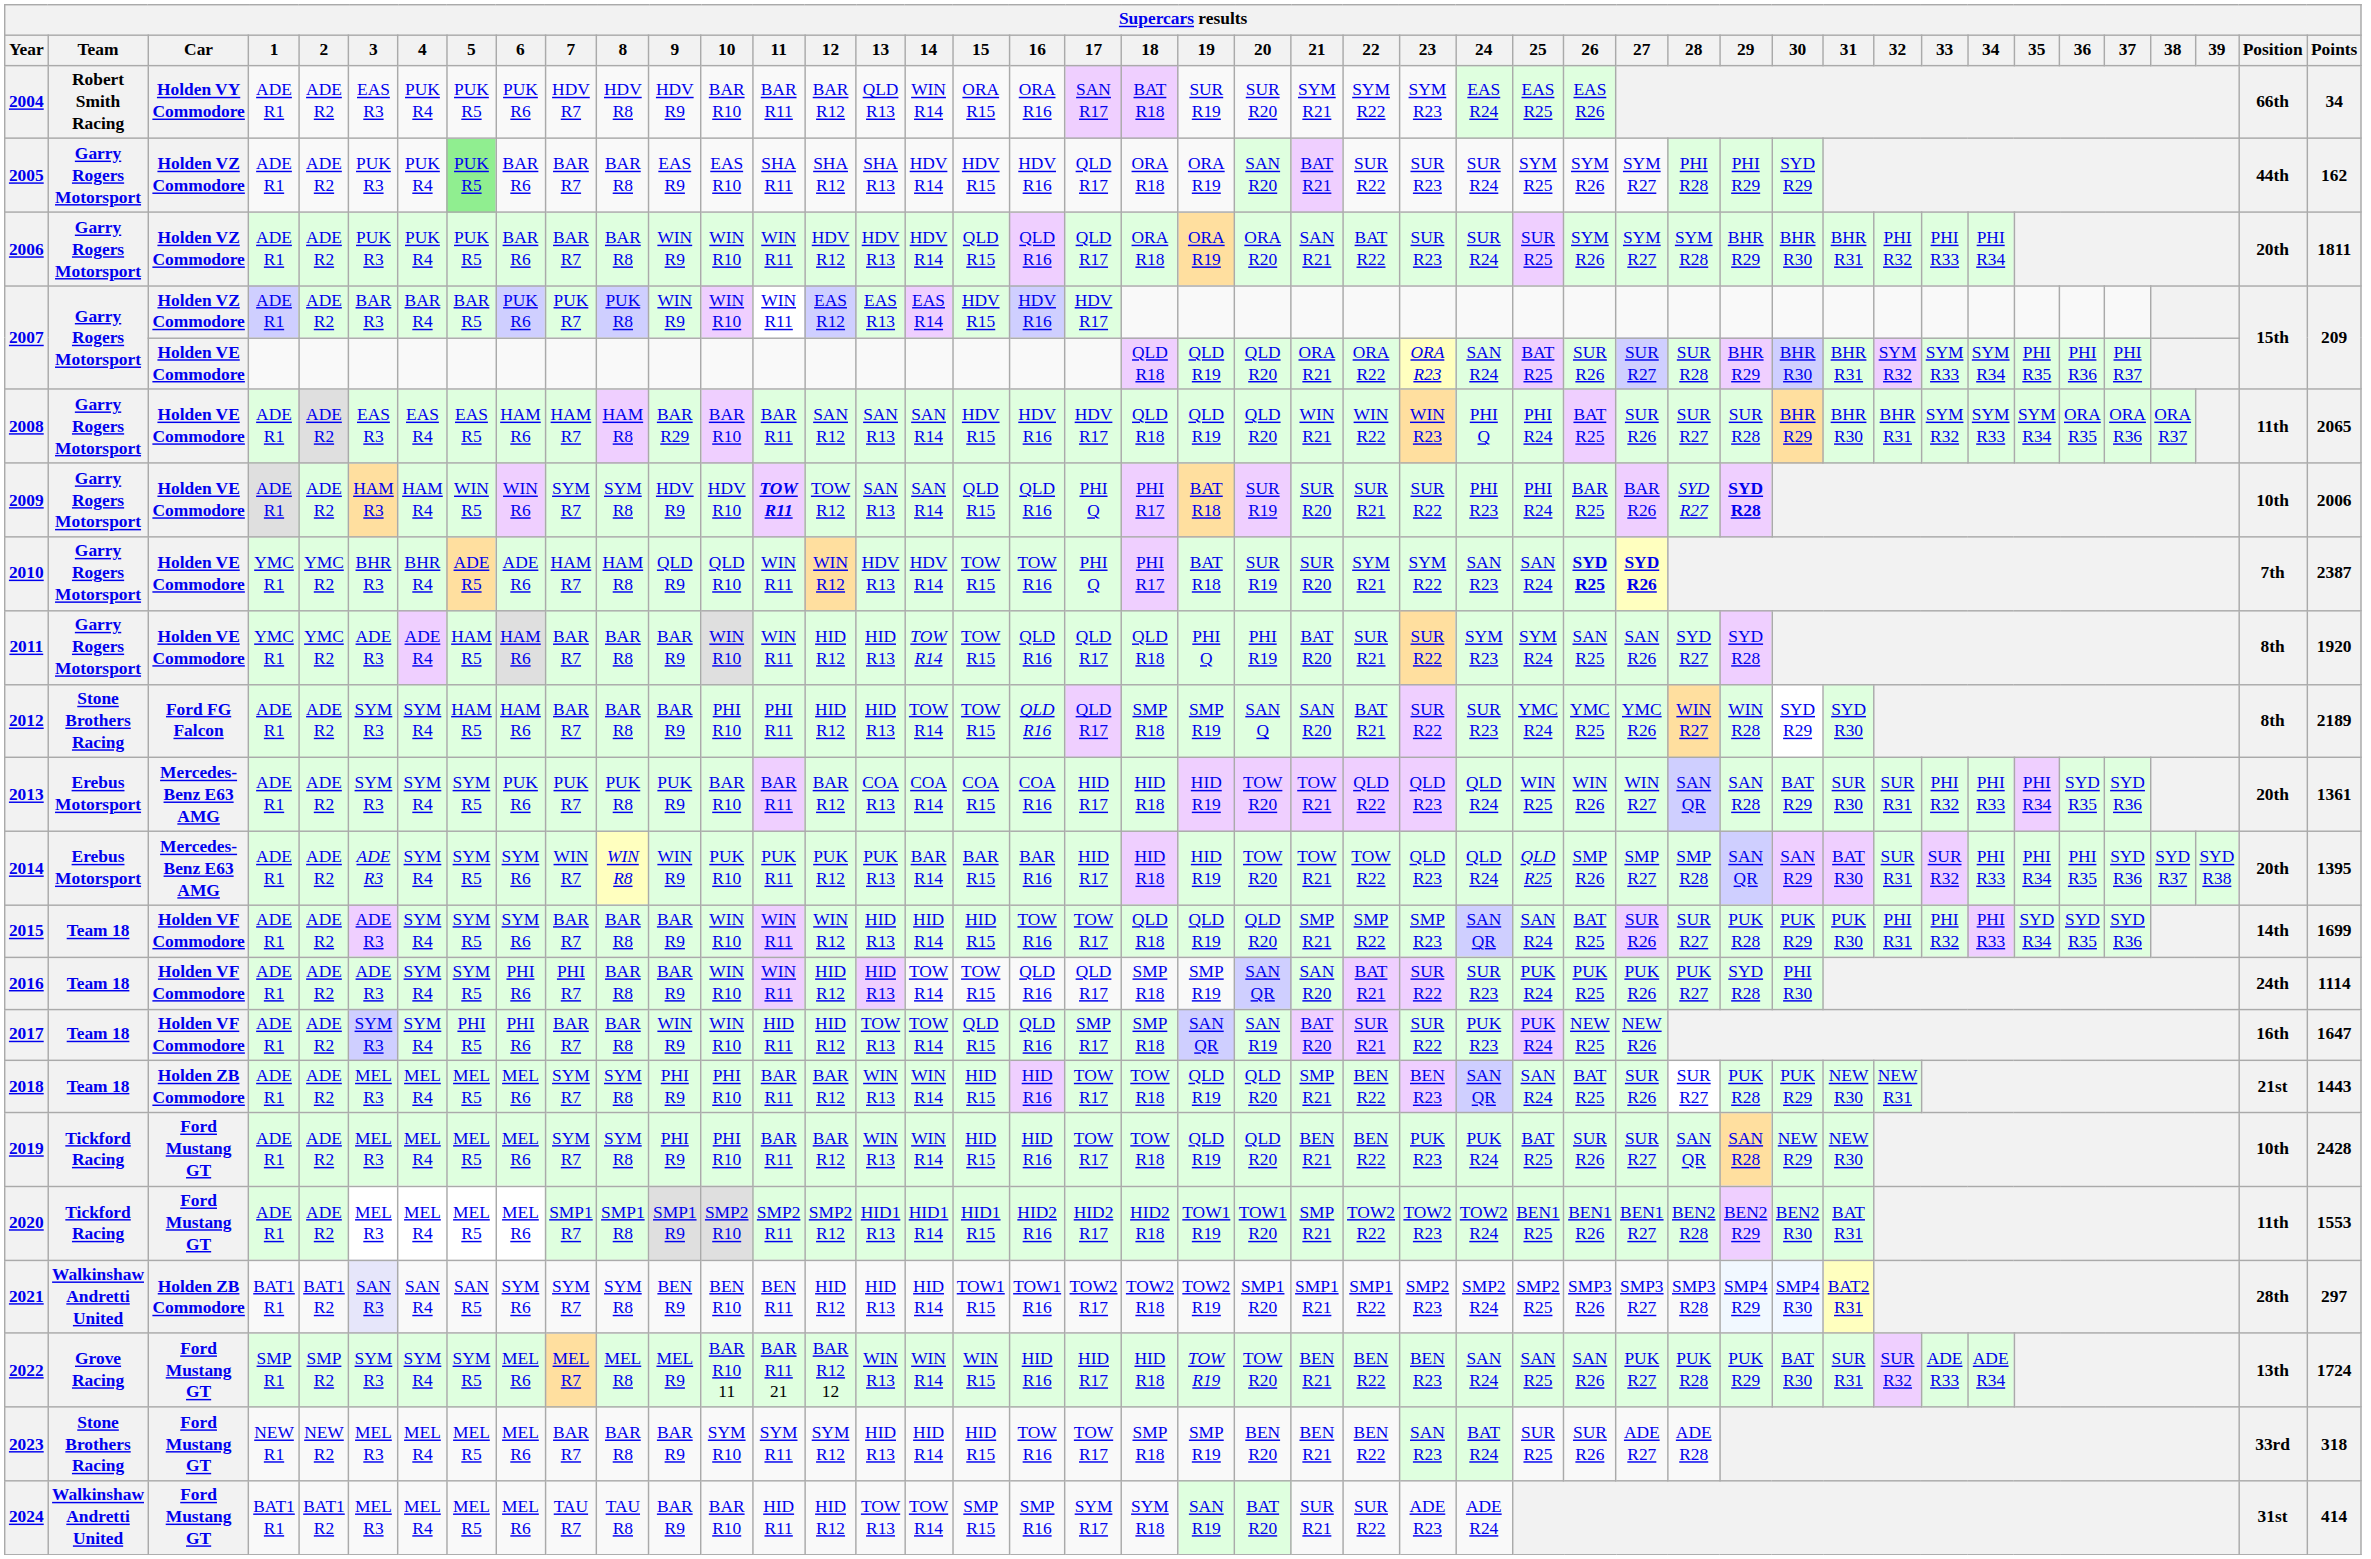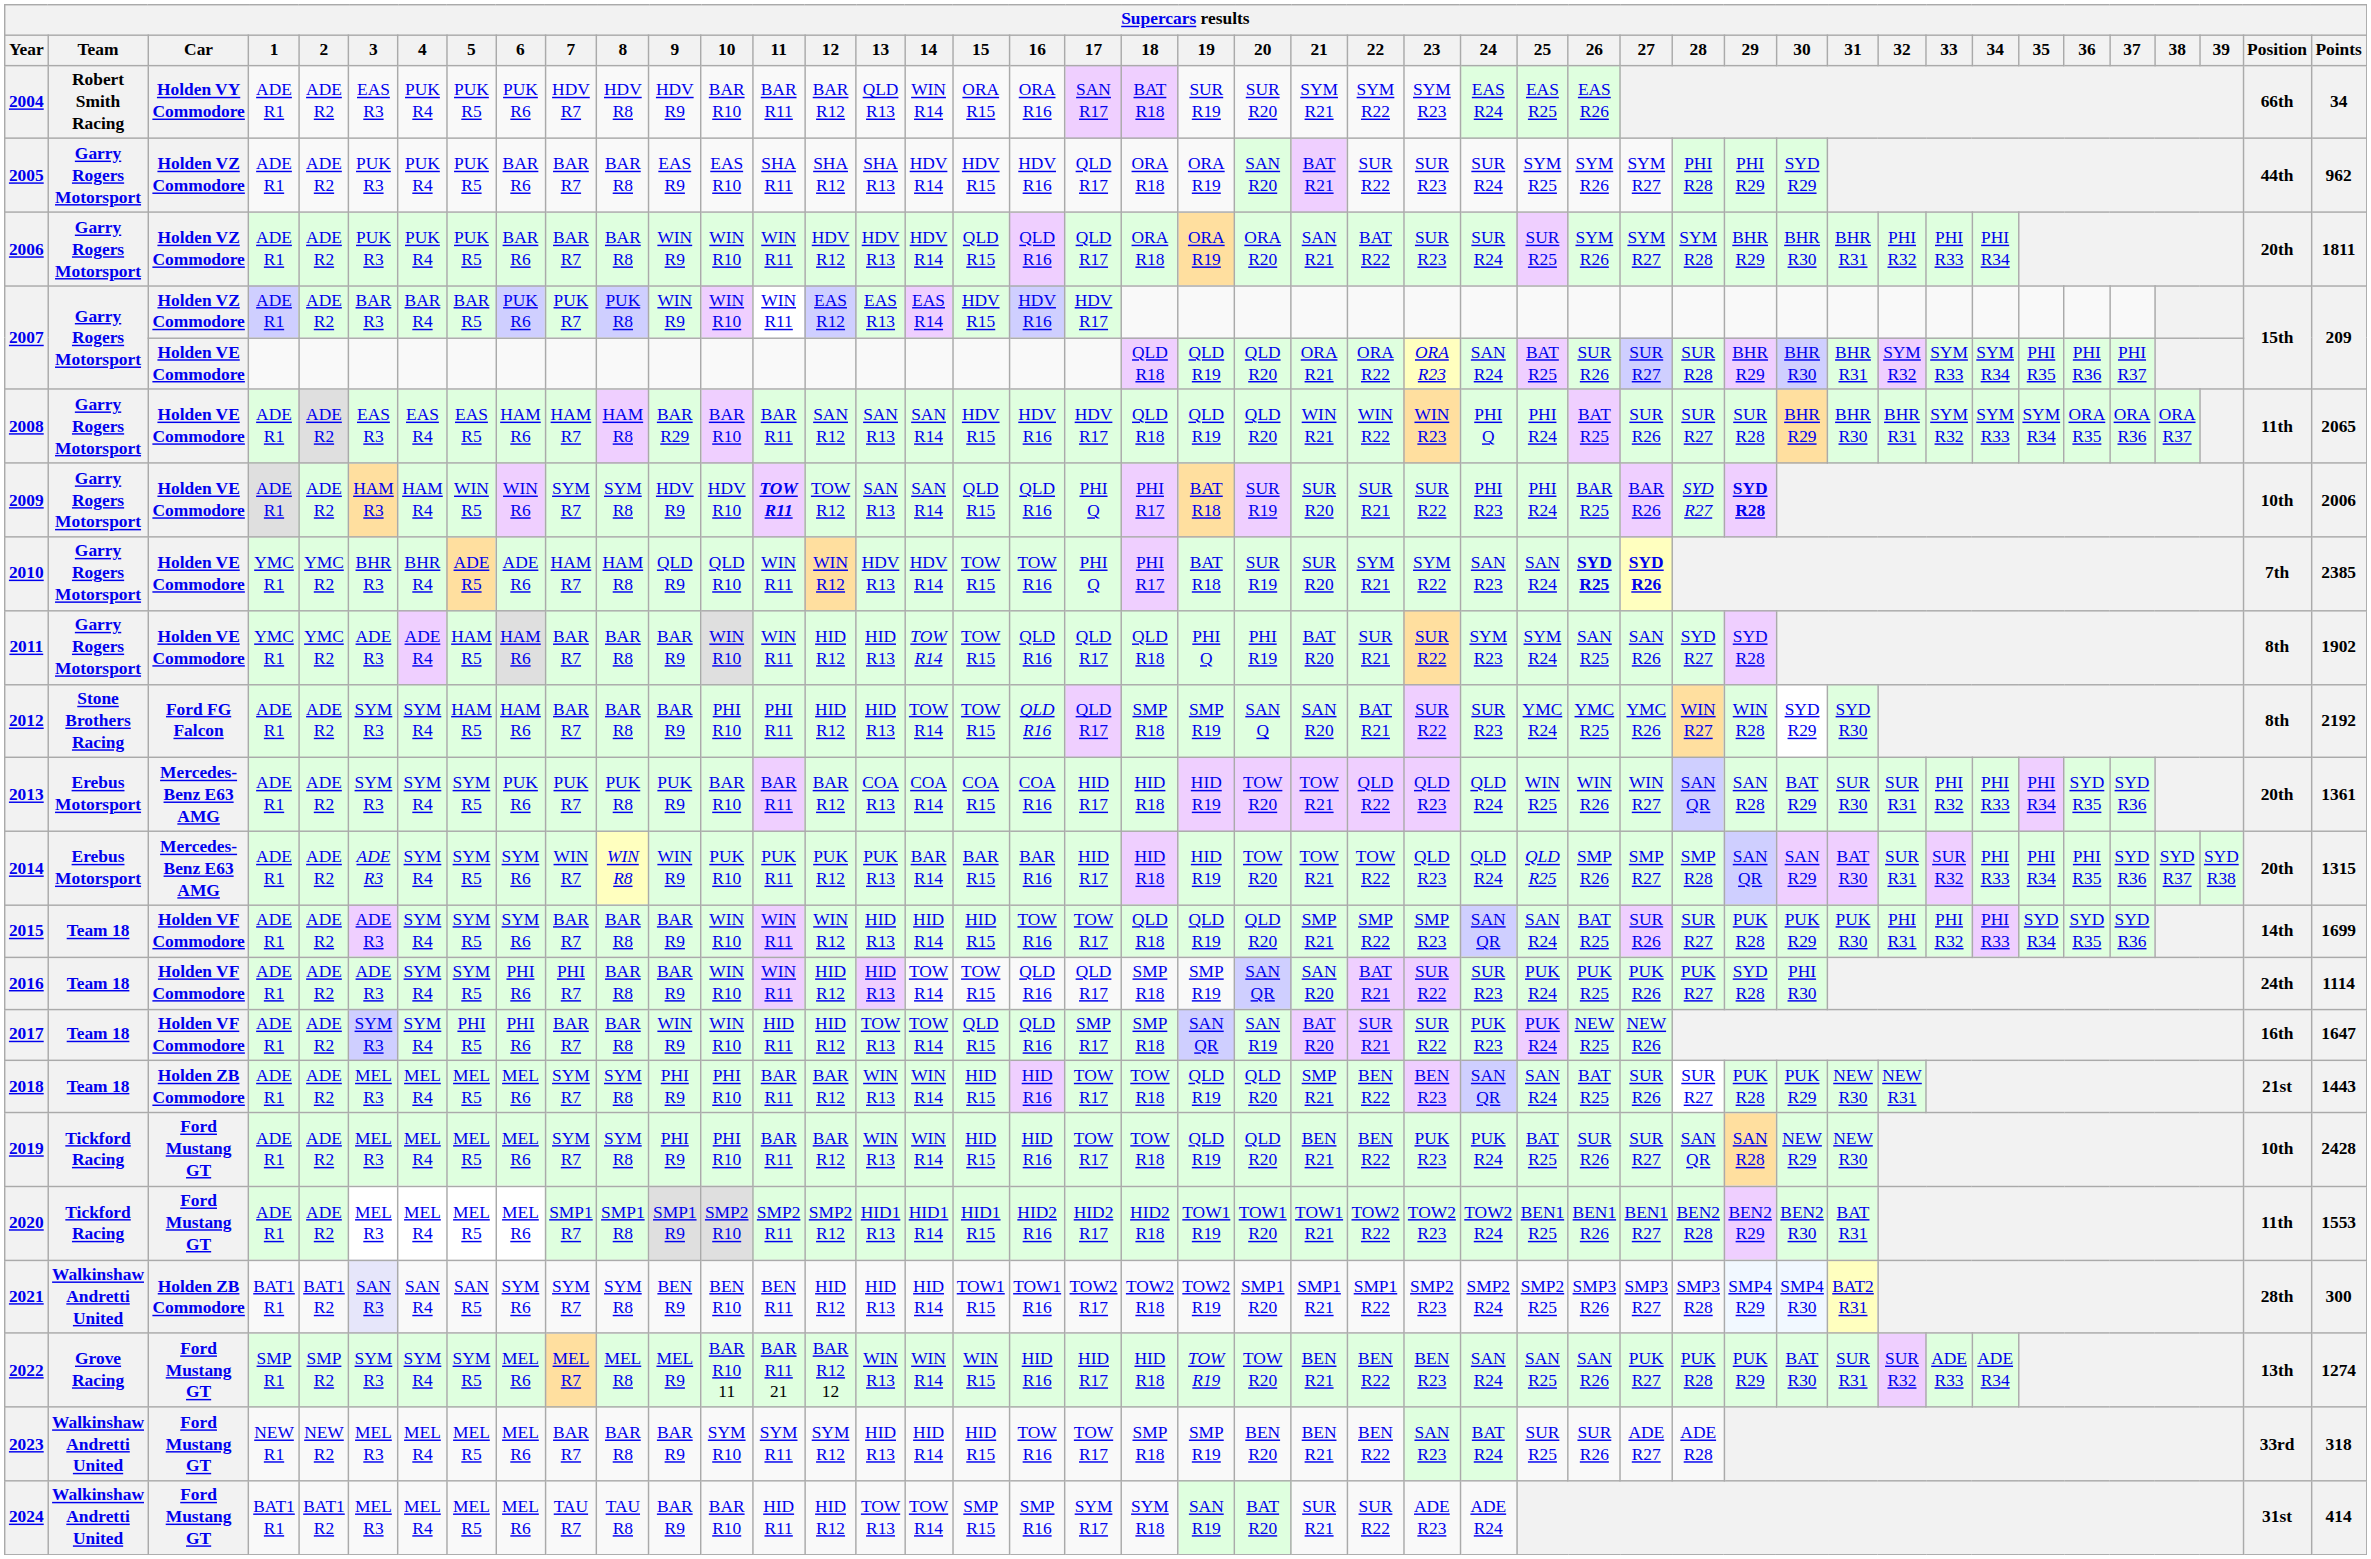(471, 175) lightgreen background -> (471, 175) no background
(2334, 175) 162 -> (2339, 175) 962
(2334, 573) 2387 -> (2339, 573) 2385
(2334, 647) 1920 -> (2339, 647) 1902
(2334, 720) 2189 -> (2339, 720) 2192
(2334, 868) 1395 -> (2339, 868) 1315
(1317, 1222) SMP R21 -> (1319, 1222) TOW1 R21
(2334, 1296) 297 -> (2339, 1296) 300
(2334, 1370) 1724 -> (2339, 1370) 1274
(98, 1443) Stone Brothers Racing -> (98, 1443) Walkinshaw Andretti United
